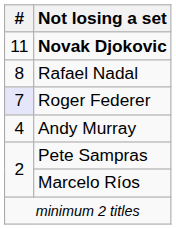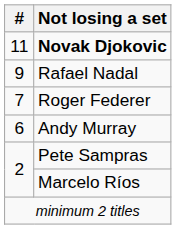(19, 73) 8 -> (19, 73) 9
(19, 100) lavender background -> (19, 100) no background
(19, 128) 4 -> (19, 128) 6
